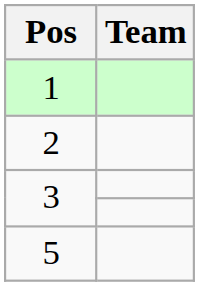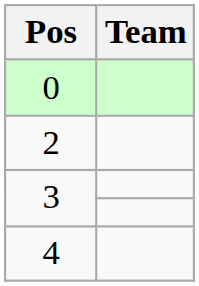(51, 87) 1 -> (51, 87) 0
(51, 252) 5 -> (51, 252) 4
